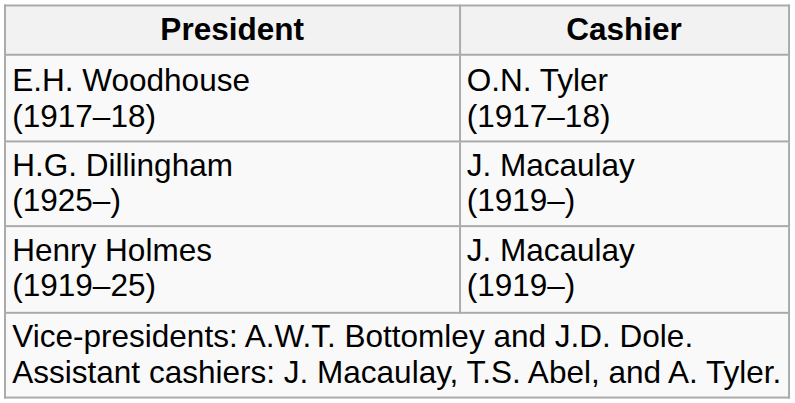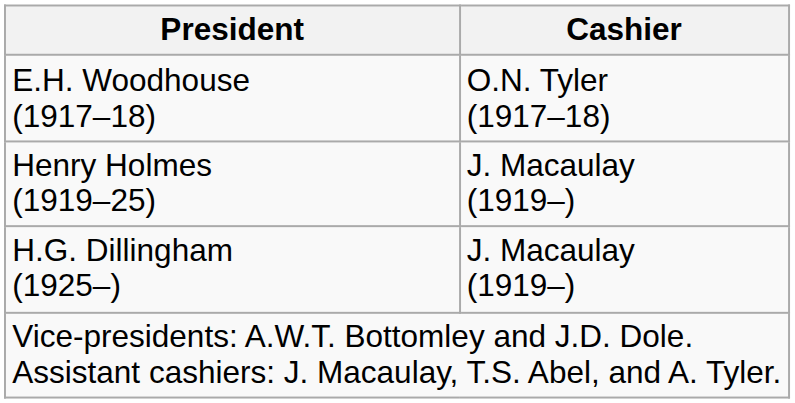rows swapped: (112, 268) <-> (123, 183)
